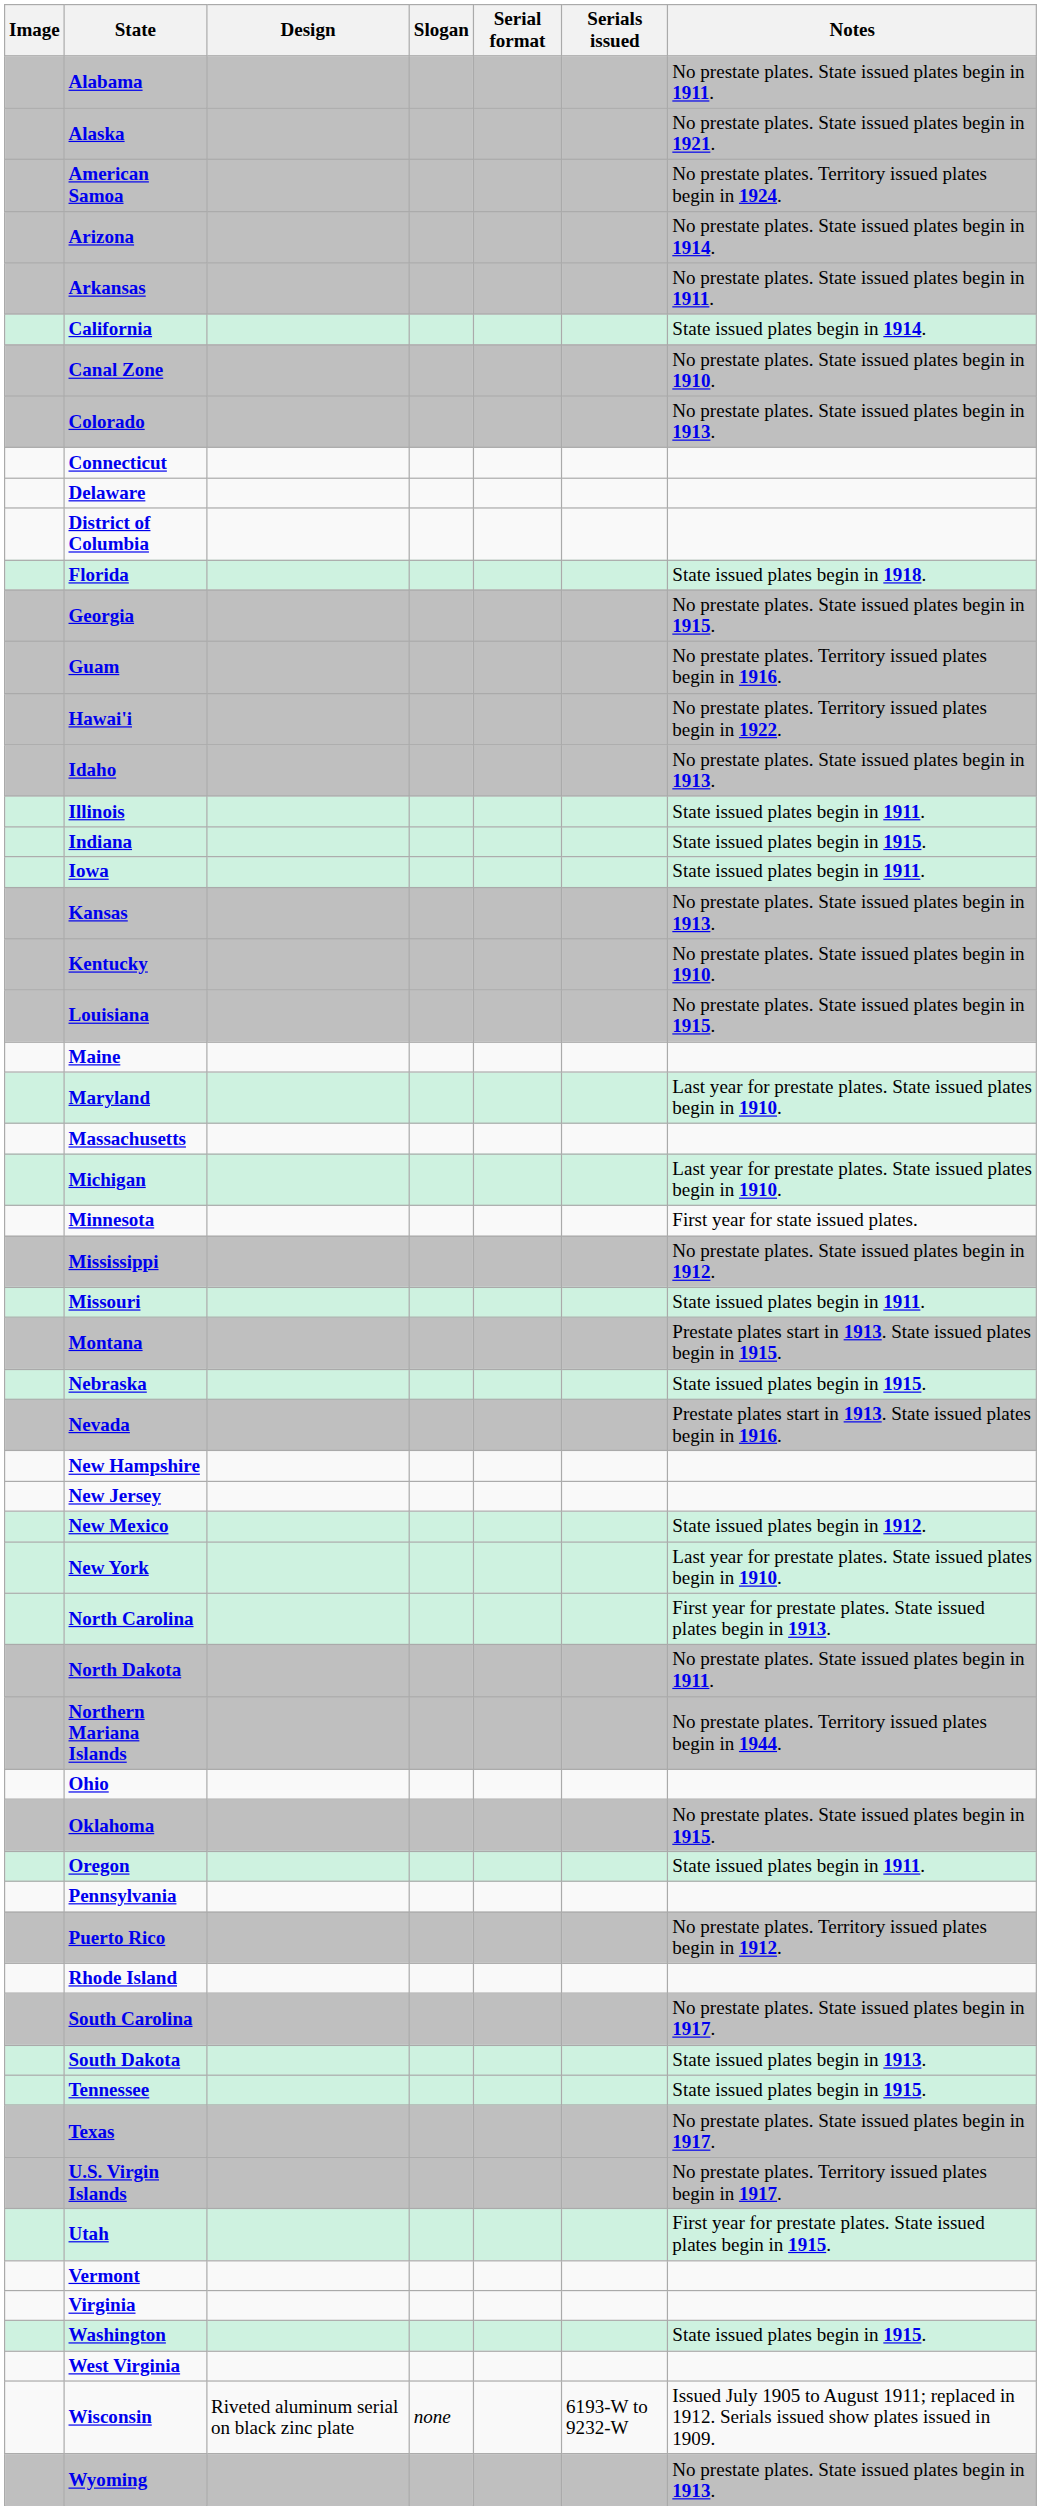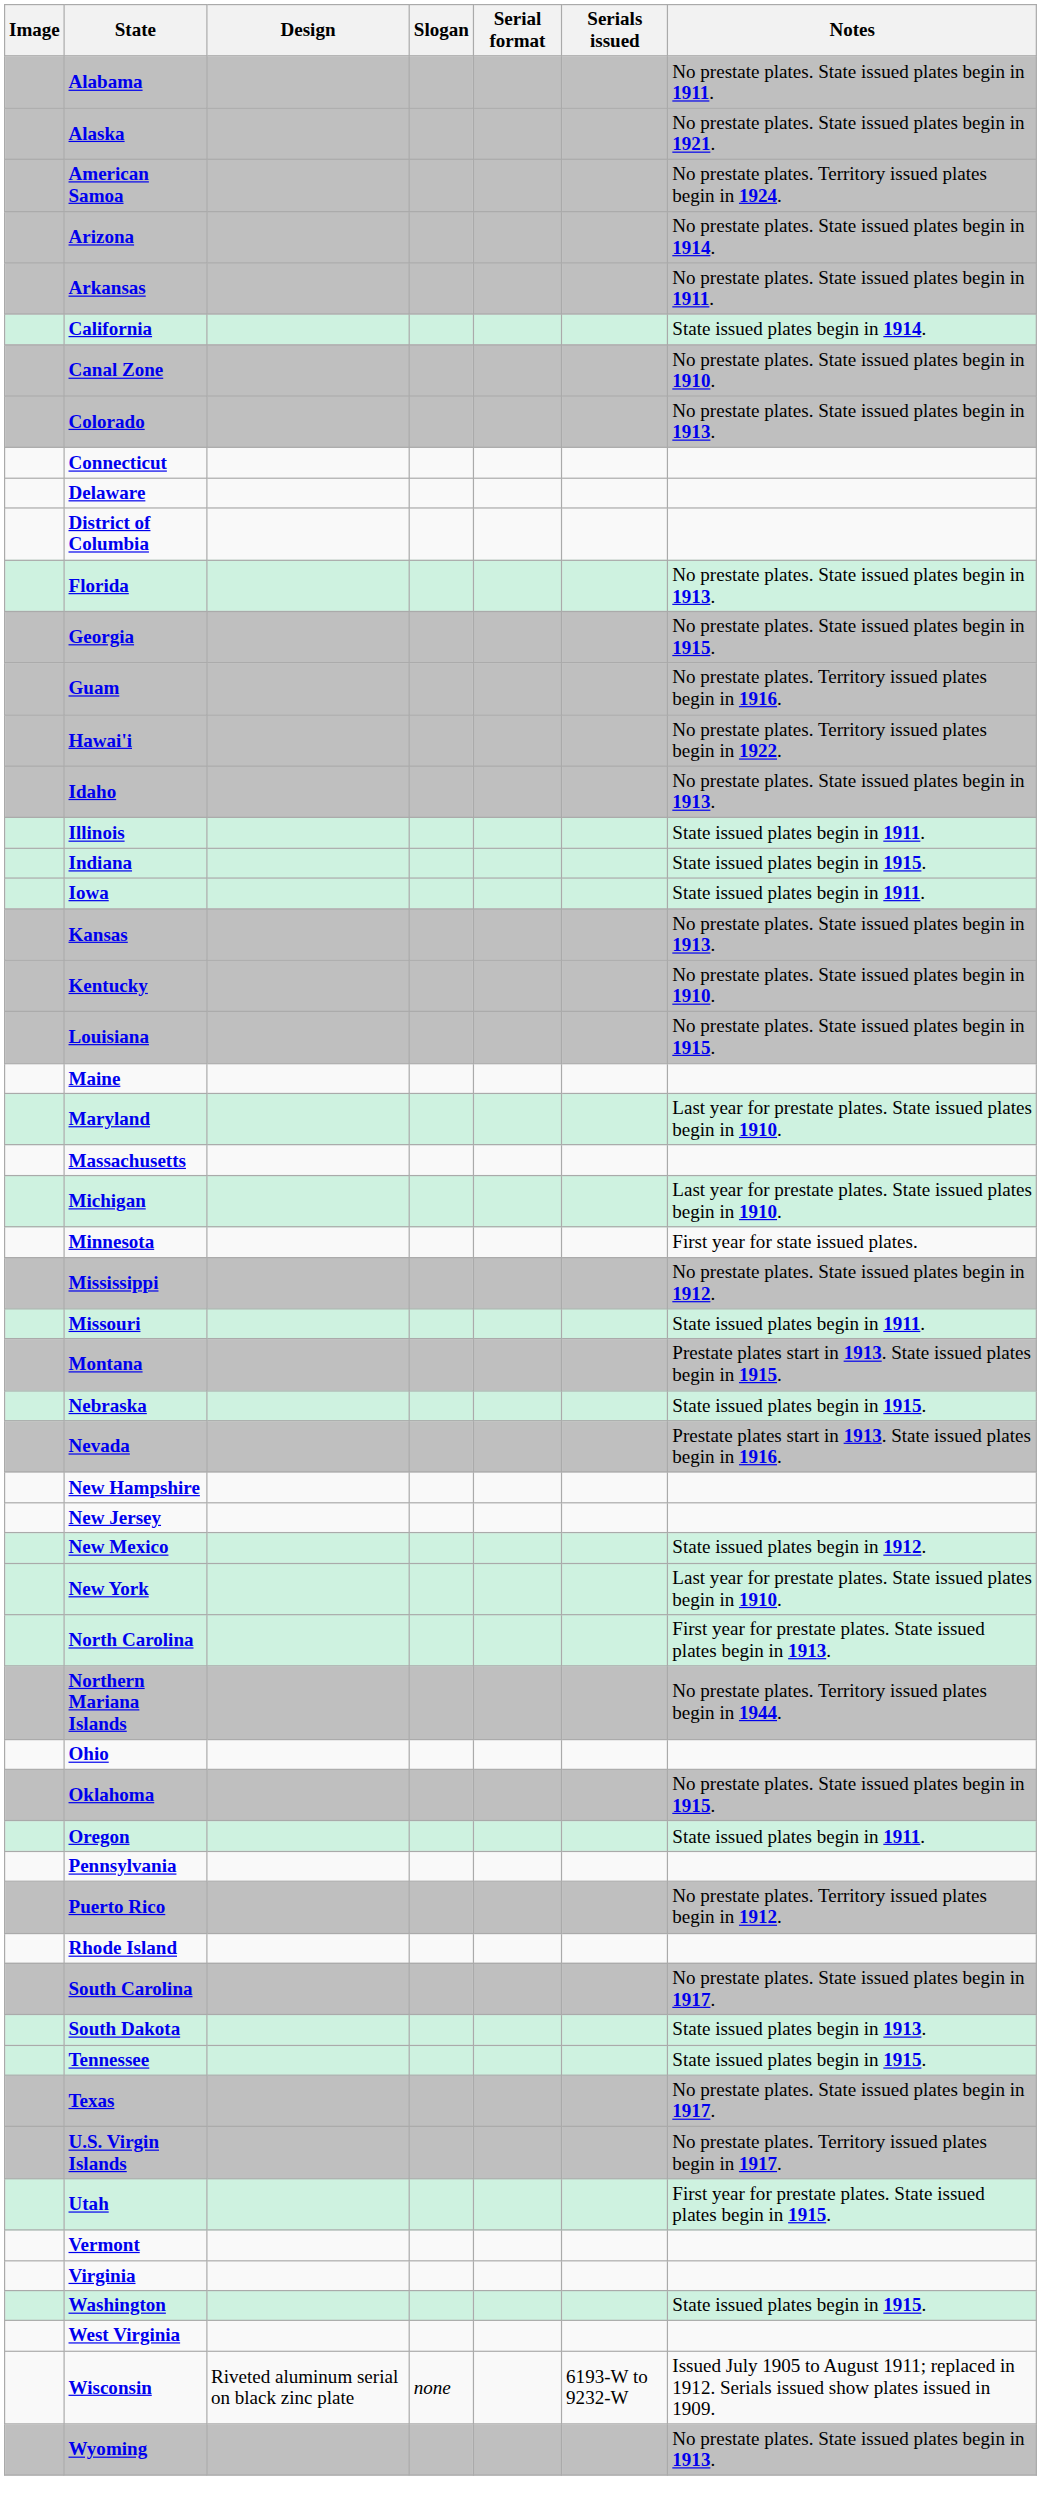(799, 574) State issued plates begin in 1918. -> (848, 585) No prestate plates. State issued plates begin in 1913.
- row: (125, 1670)
